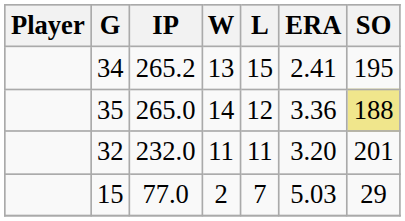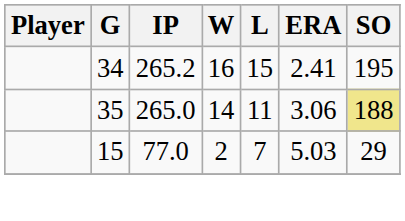(221, 67) 13 -> (221, 67) 16
(260, 109) 12 -> (260, 109) 11
(313, 109) 3.36 -> (313, 109) 3.06
- row: (110, 151)
